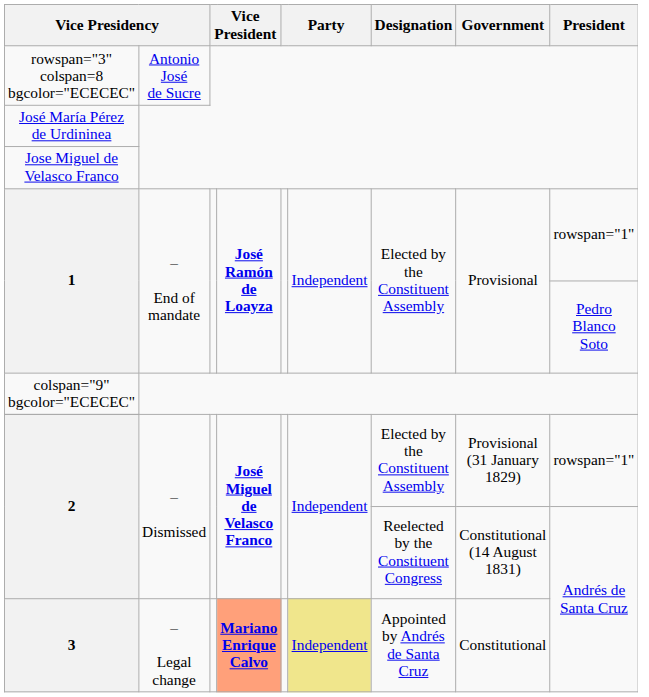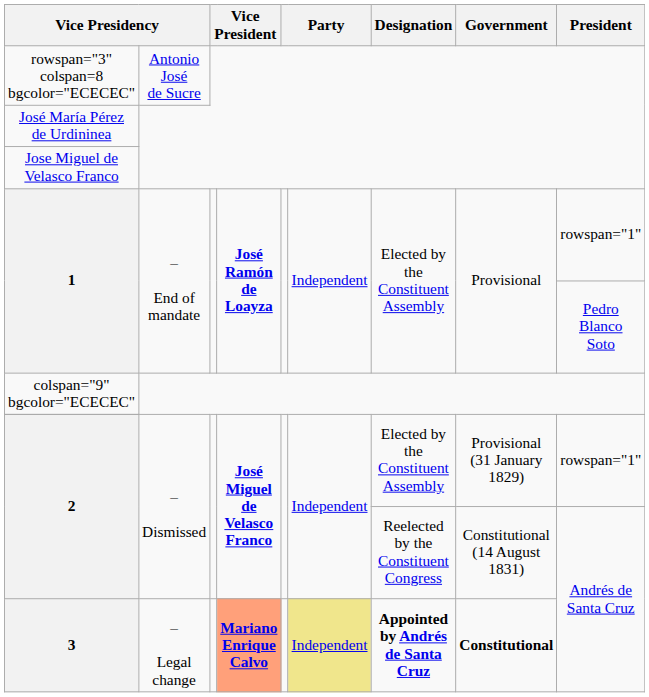(413, 645) normal -> (413, 645) bold
(503, 645) normal -> (506, 645) bold
